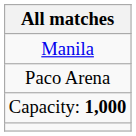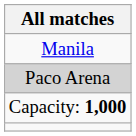(68, 78) no background -> (68, 78) lightgrey background
